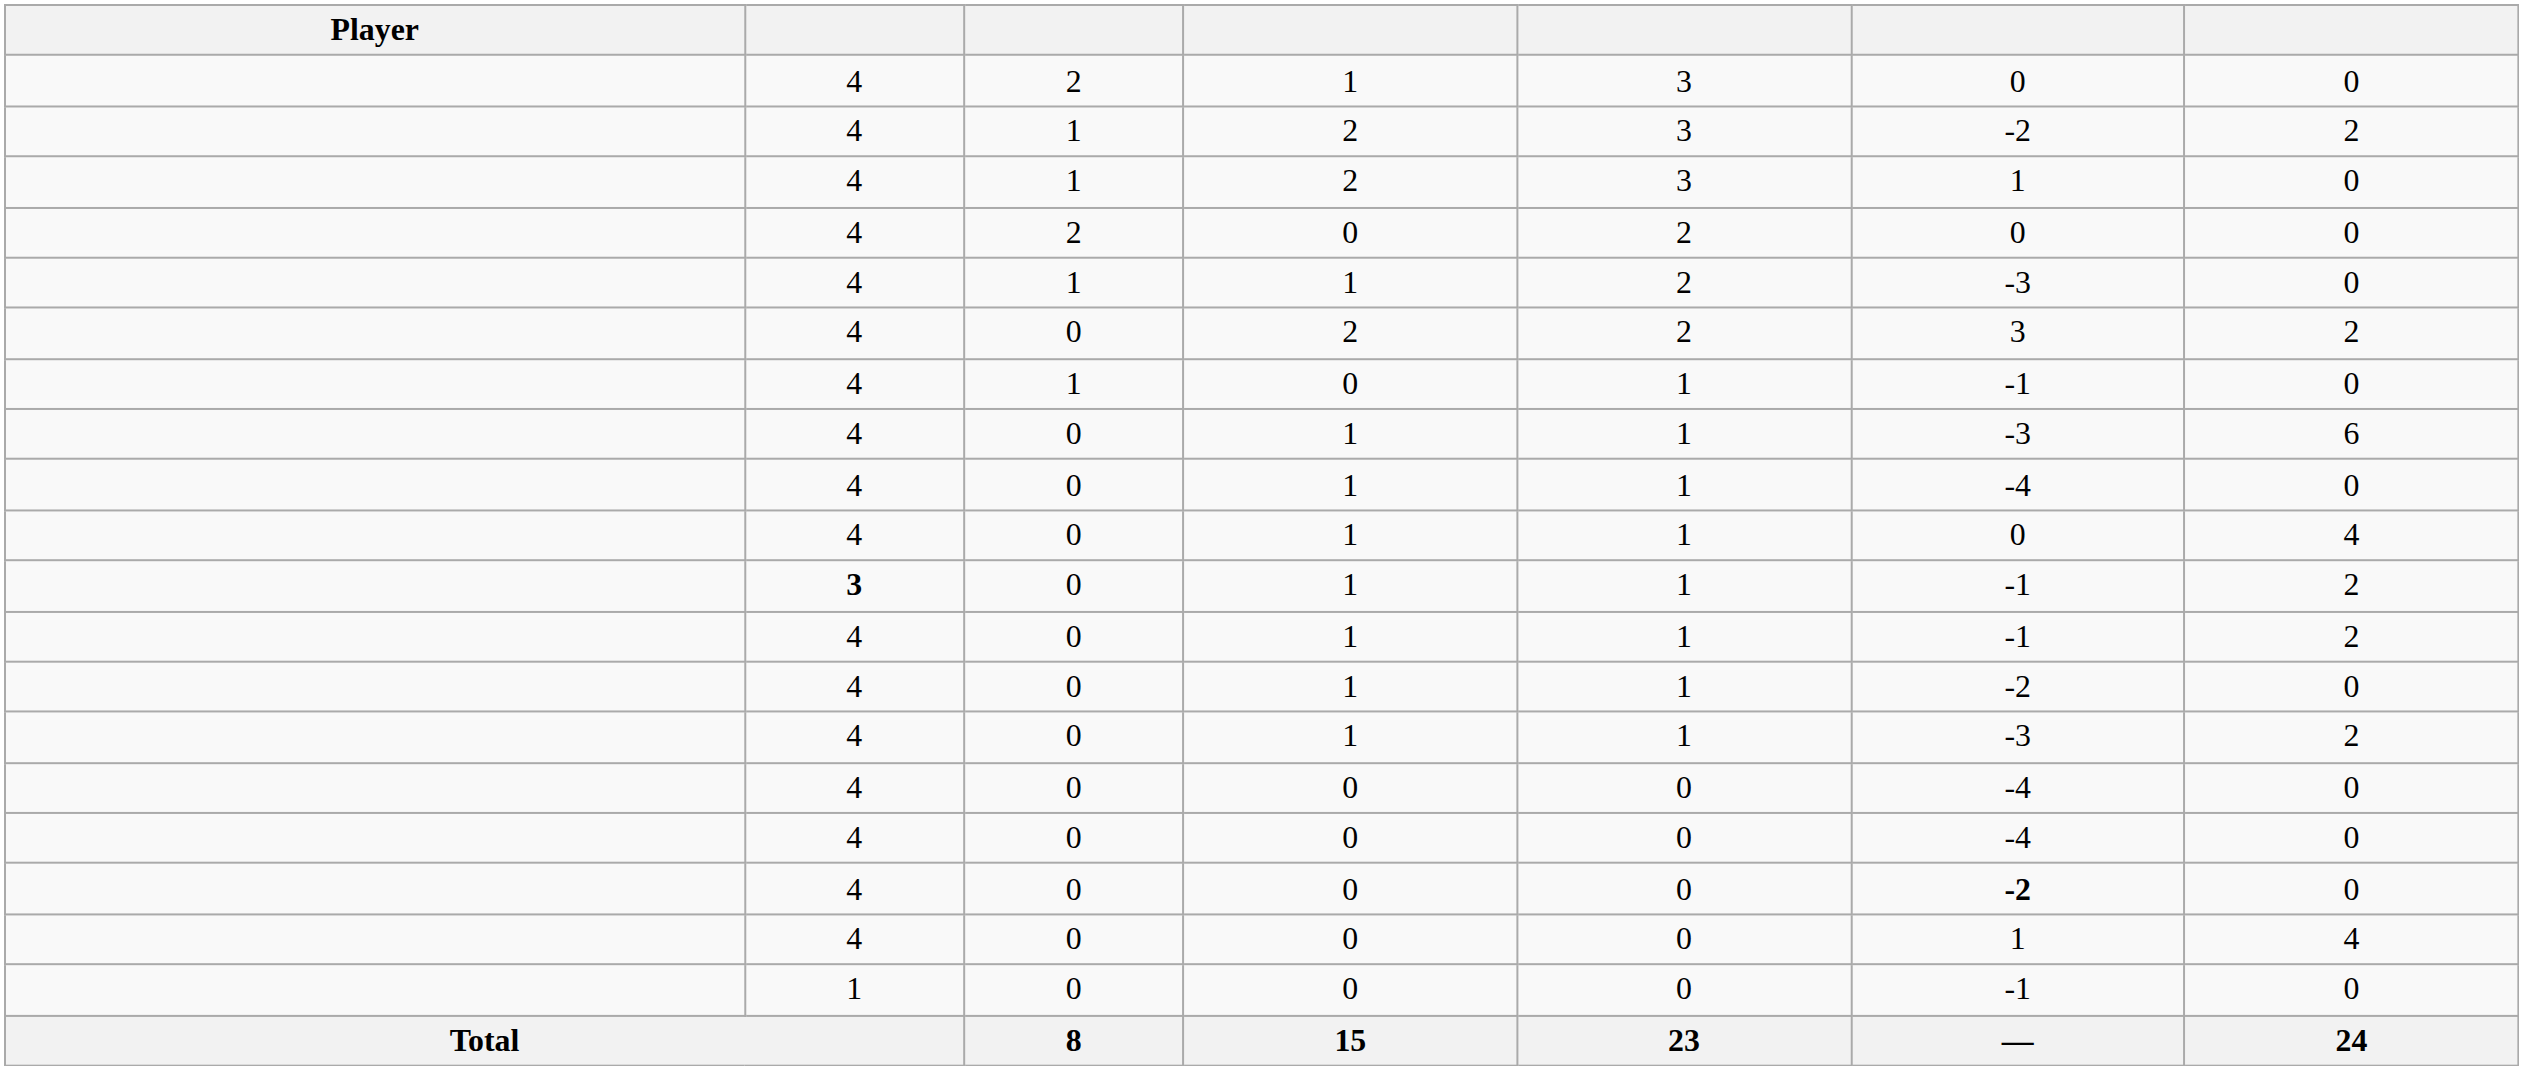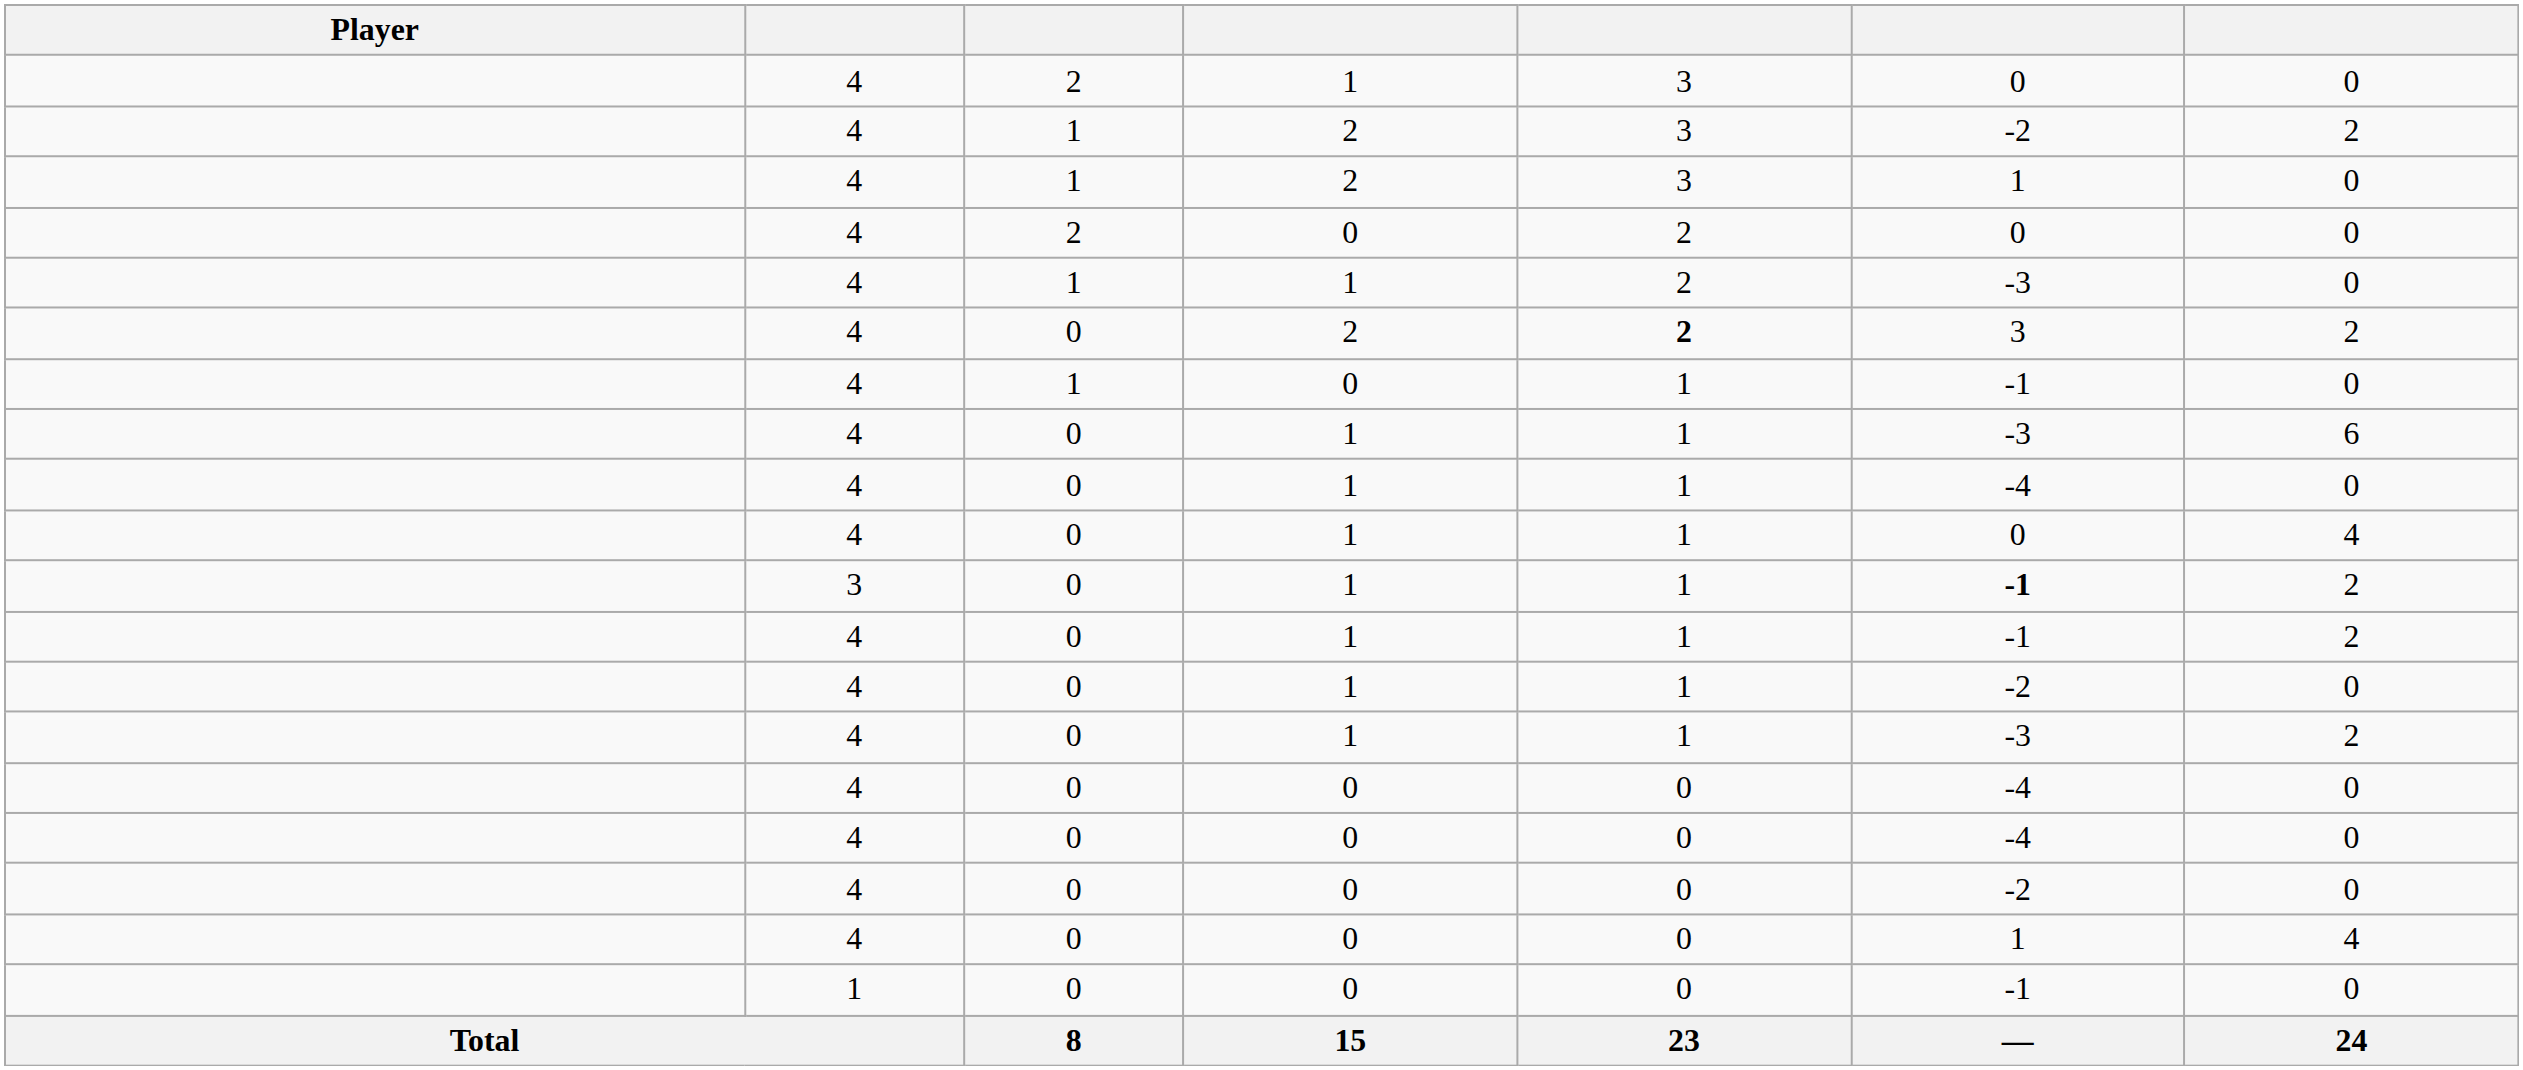(1684, 332) normal -> (1684, 332) bold
(854, 585) bold -> (854, 585) normal
(2018, 585) normal -> (2018, 585) bold
(2018, 888) bold -> (2018, 888) normal
